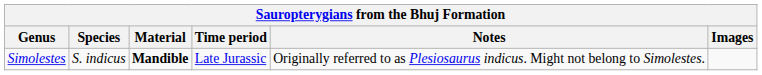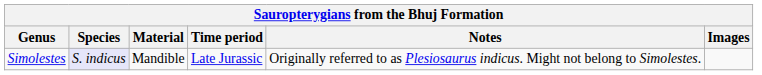(99, 59) no background -> (99, 59) lavender background
(160, 59) bold -> (158, 59) normal
